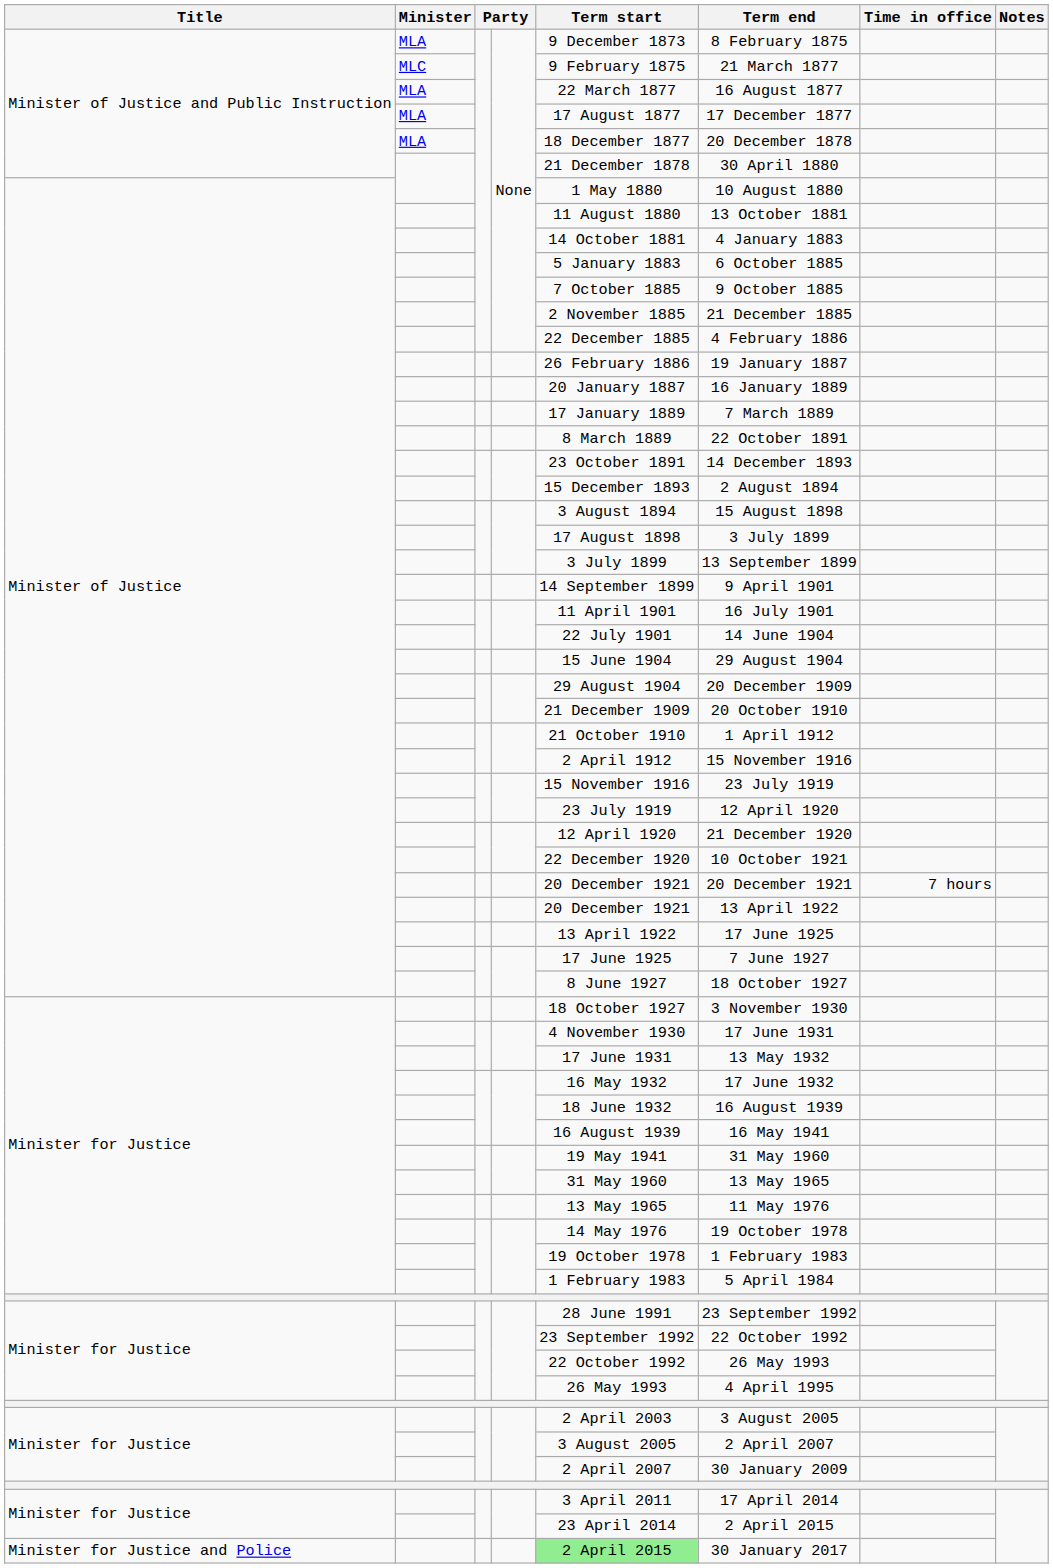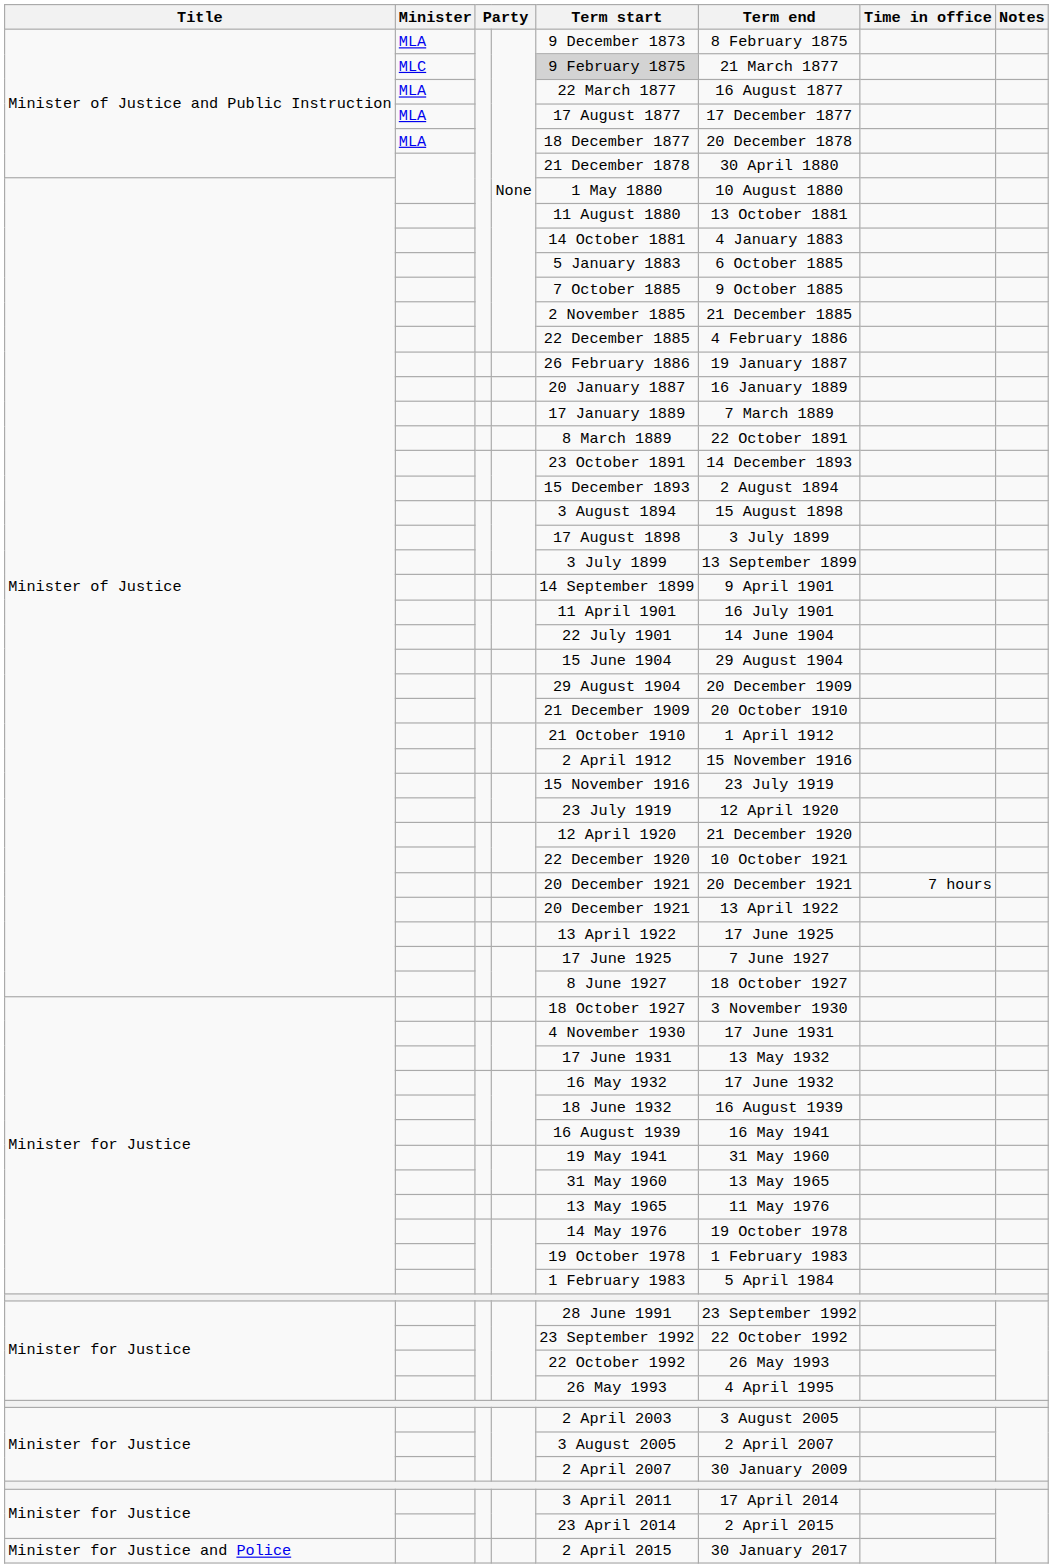(617, 67) no background -> (617, 67) lightgrey background
(617, 1551) lightgreen background -> (617, 1551) no background
